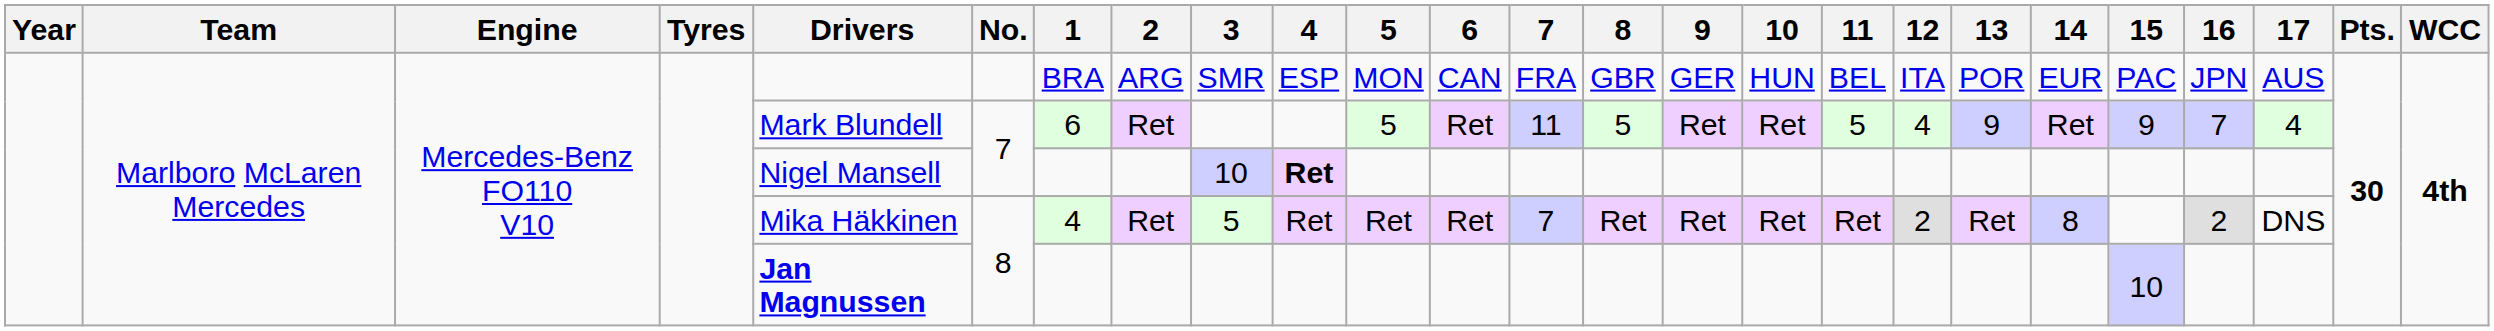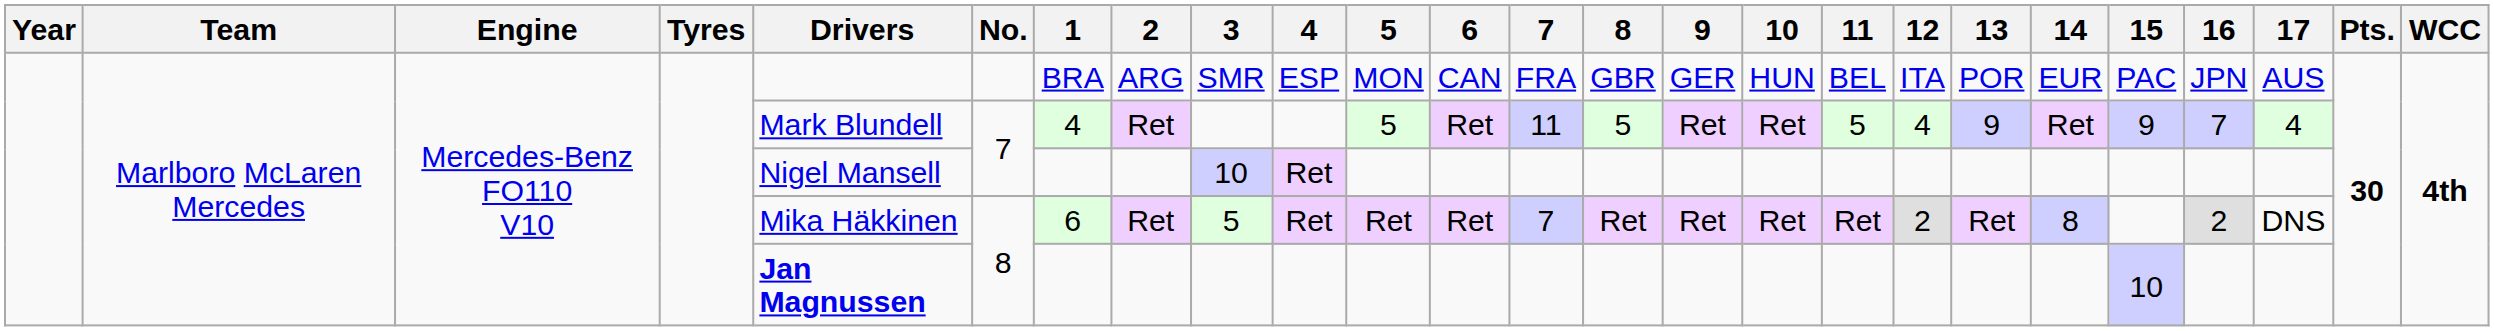(1073, 125) 6 -> (1073, 125) 4
(1309, 173) bold -> (1309, 173) normal
(1073, 221) 4 -> (1073, 221) 6
